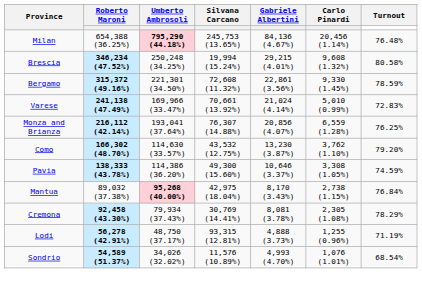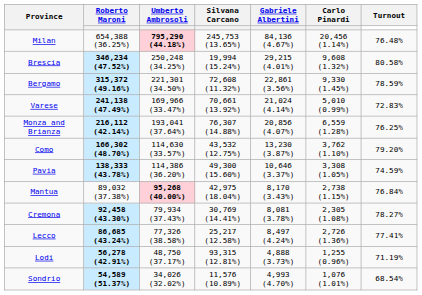(389, 214) 78.29% -> (389, 214) 78.27%
+ row: (44, 236)
